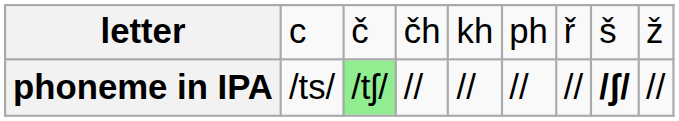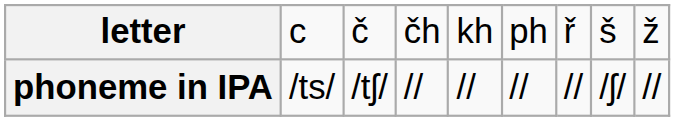(370, 87) lightgreen background -> (370, 87) no background
(615, 87) bold -> (613, 87) normal
